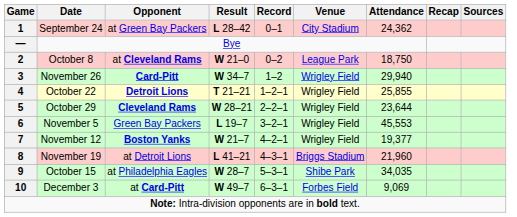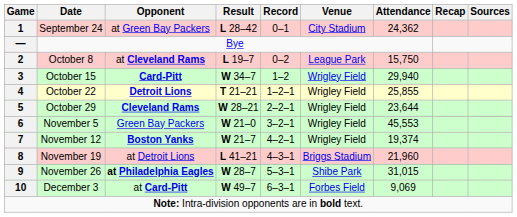(232, 60) W 21–0 -> (239, 60) L 19–7
(396, 60) 18,750 -> (403, 60) 15,750
(71, 76) November 26 -> (71, 76) October 15
(232, 124) L 19–7 -> (239, 124) W 21–0
(396, 140) 19,377 -> (403, 140) 19,374
(71, 172) October 15 -> (71, 172) November 26
(157, 172) normal -> (160, 172) bold
(396, 172) 34,035 -> (403, 172) 31,015
